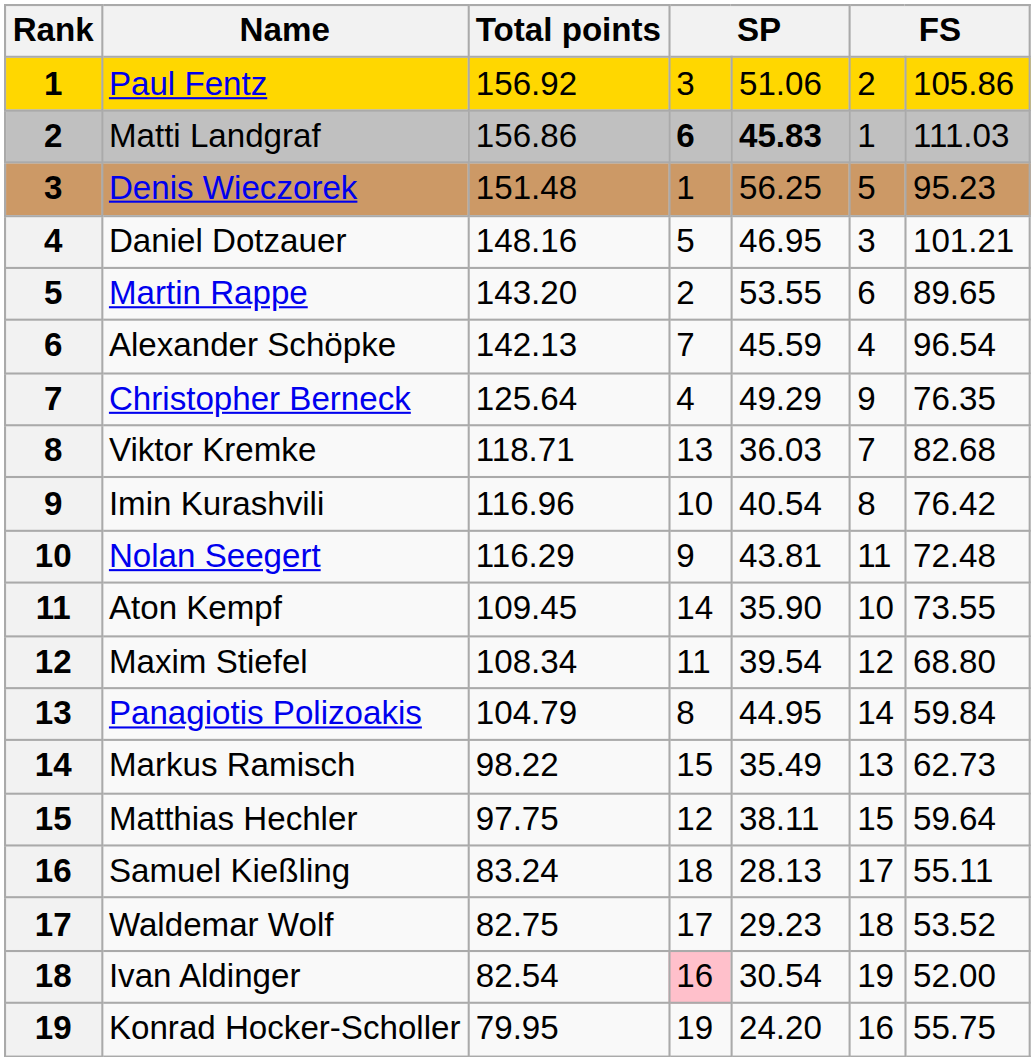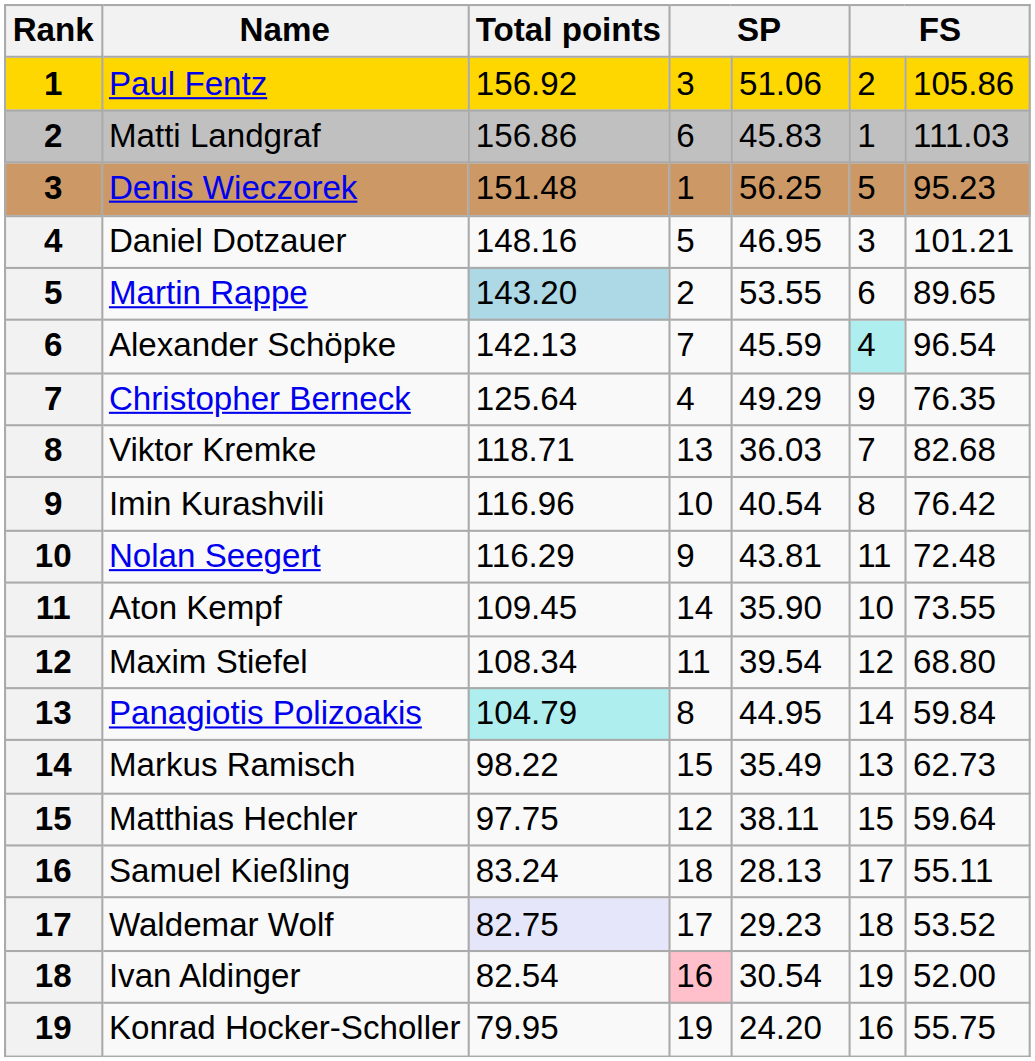(685, 135) bold -> (685, 135) normal
(780, 135) bold -> (780, 135) normal
(526, 293) no background -> (526, 293) lightblue background
(866, 345) no background -> (866, 345) paleturquoise background
(526, 713) no background -> (526, 713) paleturquoise background
(517, 923) no background -> (517, 923) lavender background
